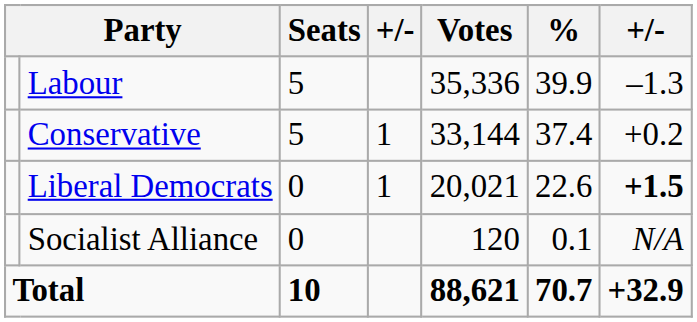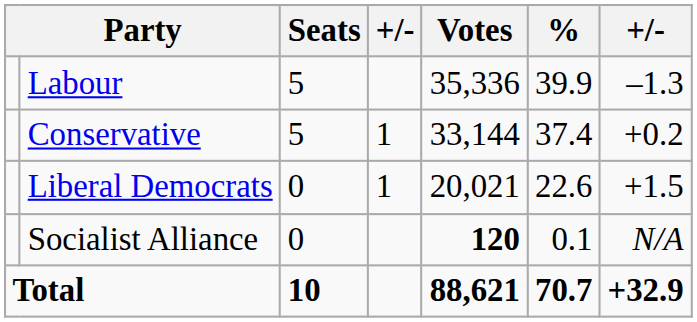(654, 186) bold -> (654, 186) normal
(495, 238) normal -> (495, 238) bold
